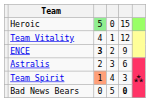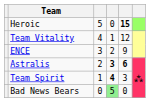(100, 24) lightgreen background -> (100, 24) no background
(125, 24) normal -> (125, 24) bold
(100, 51) bold -> (100, 51) normal
(112, 64) normal -> (112, 64) bold
(125, 64) normal -> (125, 64) bold
(100, 78) lightsalmon background -> (100, 78) no background
(112, 78) normal -> (112, 78) bold
(112, 91) no background -> (112, 91) lightgreen background
(125, 91) bold -> (125, 91) normal
